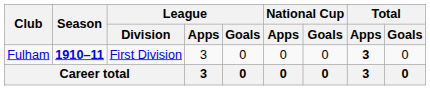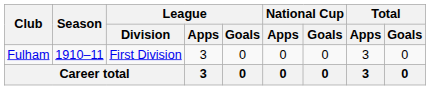(80, 54) bold -> (79, 54) normal
(366, 54) bold -> (366, 54) normal
